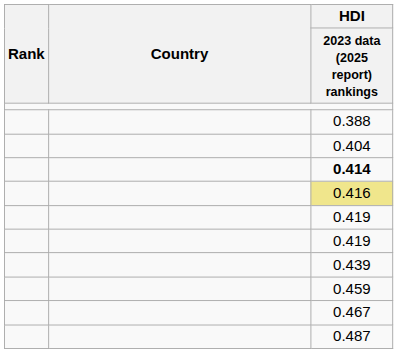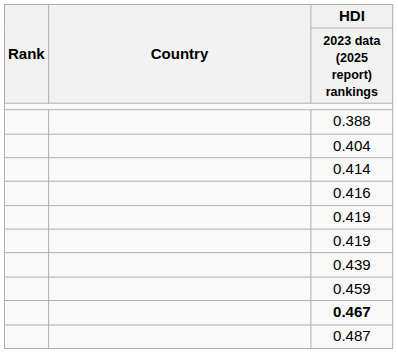(352, 169) bold -> (352, 169) normal
(352, 193) khaki background -> (352, 193) no background
(352, 312) normal -> (352, 312) bold
